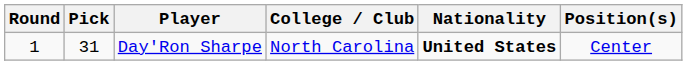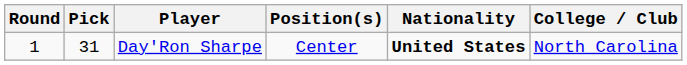columns swapped: (621, 19) <-> (342, 19)
